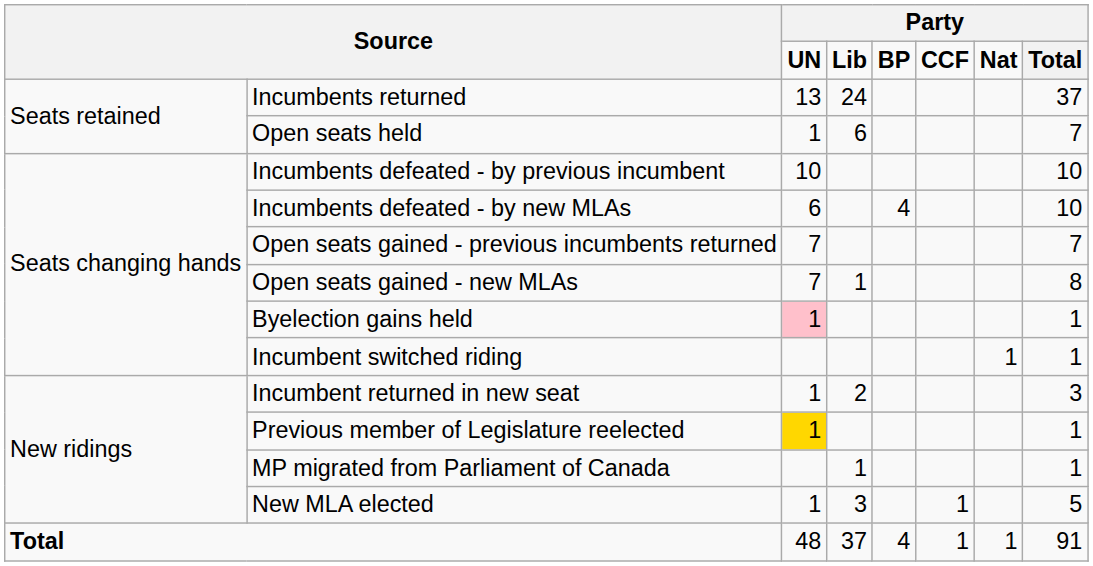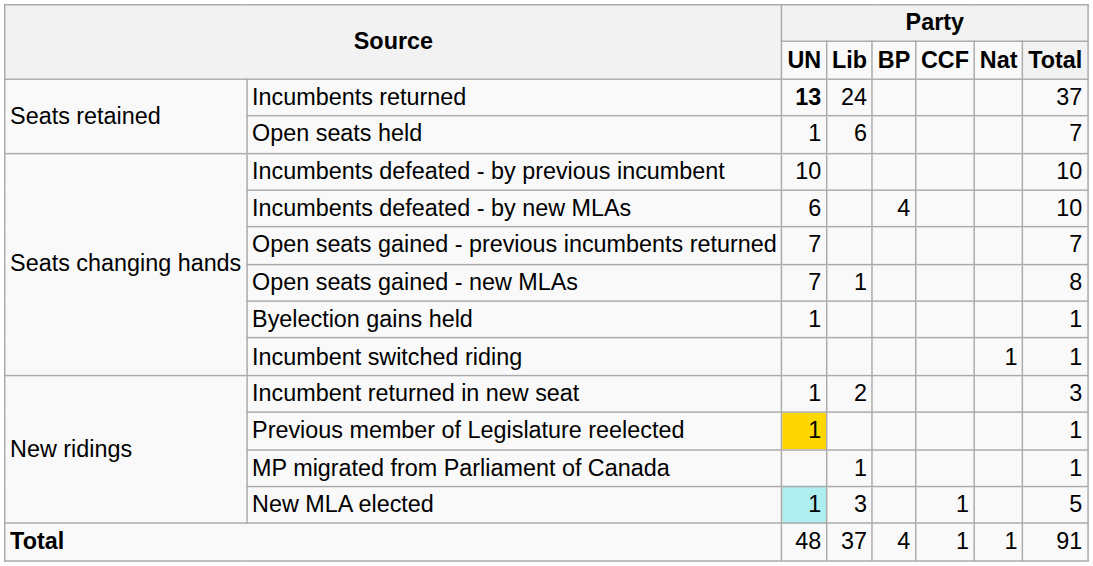(808, 97) normal -> (808, 97) bold
(815, 319) pink background -> (815, 319) no background
(815, 504) no background -> (815, 504) paleturquoise background
